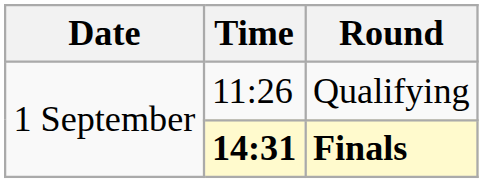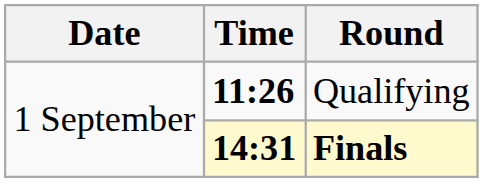(252, 90) normal -> (253, 90) bold
